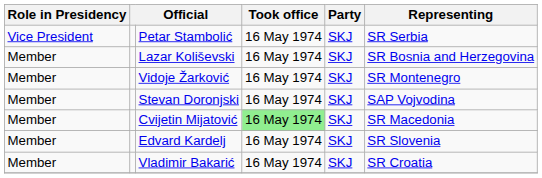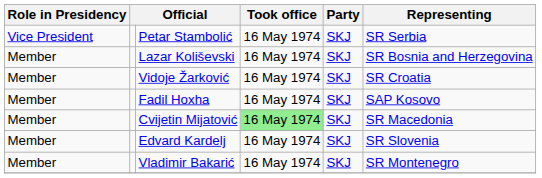(414, 78) SR Montenegro -> (398, 78) SR Croatia
- row: (189, 99)
+ row: (174, 99)
(400, 162) SR Croatia -> (412, 162) SR Montenegro
